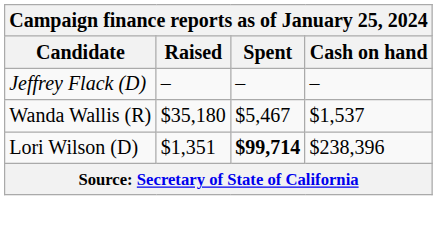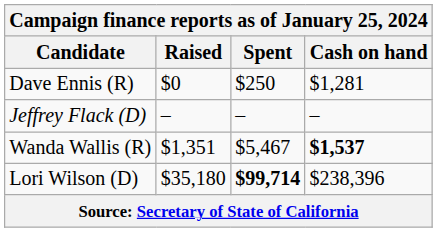+ row: (71, 83)
(193, 115) $35,180 -> (188, 147) $1,351
(337, 115) normal -> (337, 147) bold
(188, 147) $1,351 -> (193, 178) $35,180
